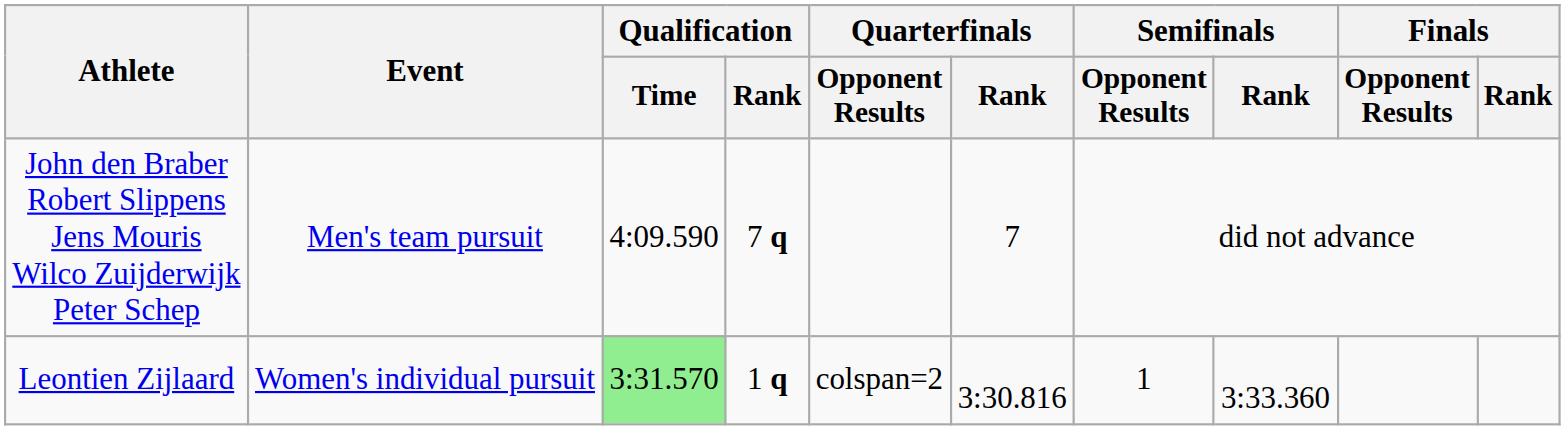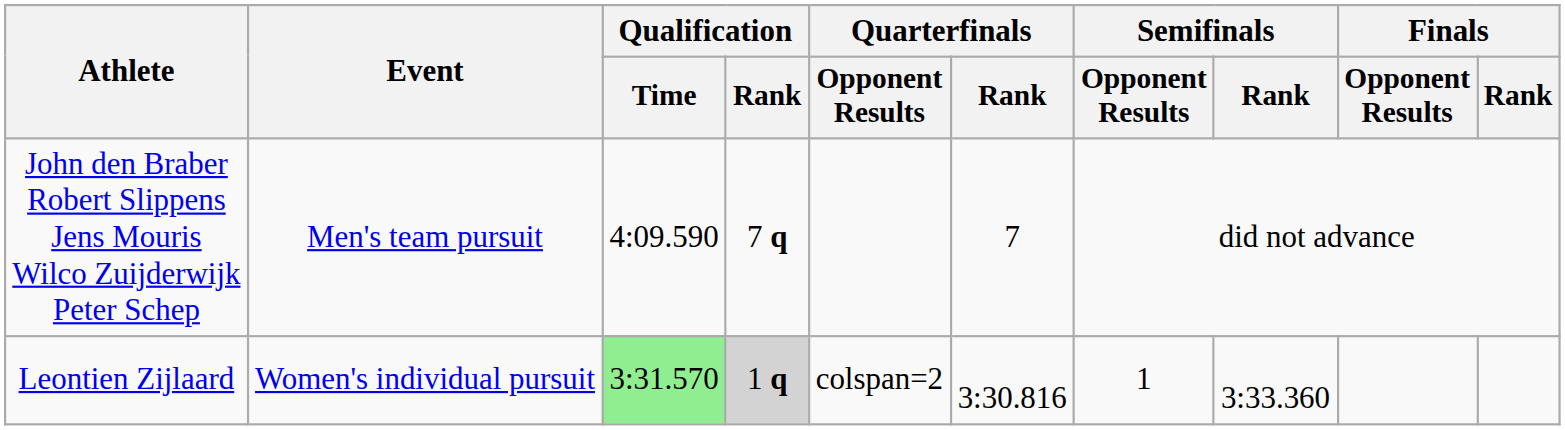(767, 379) no background -> (767, 379) lightgrey background
